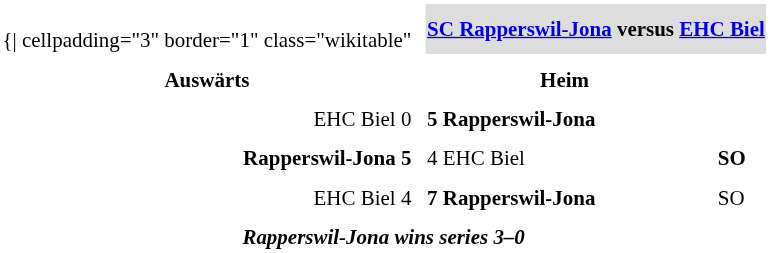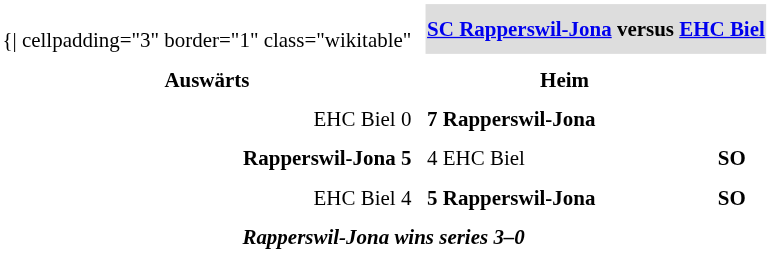(511, 119) 5 Rapperswil-Jona -> (511, 119) 7 Rapperswil-Jona
(511, 197) 7 Rapperswil-Jona -> (511, 197) 5 Rapperswil-Jona
(731, 197) normal -> (732, 197) bold
